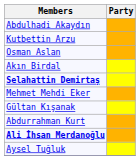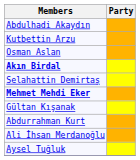(33, 66) normal -> (33, 66) bold
(53, 80) bold -> (53, 80) normal
(48, 93) normal -> (48, 93) bold
(56, 135) bold -> (56, 135) normal
